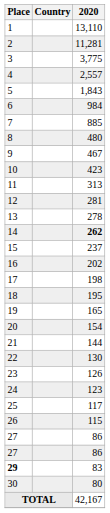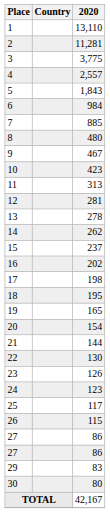(95, 232) bold -> (95, 232) normal
(12, 468) bold -> (12, 468) normal
